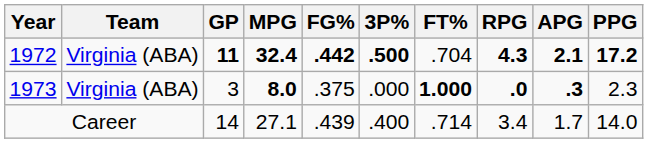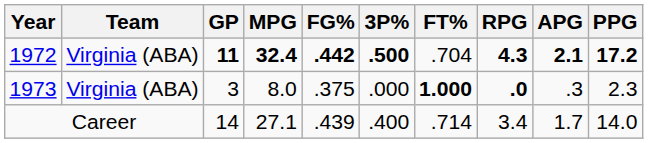(282, 88) bold -> (282, 88) normal
(574, 88) bold -> (574, 88) normal
